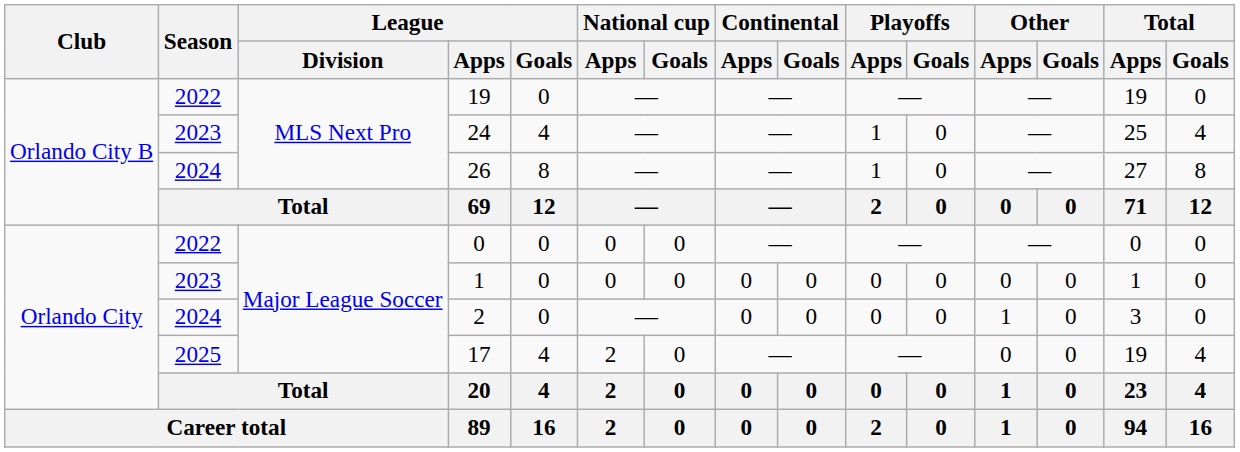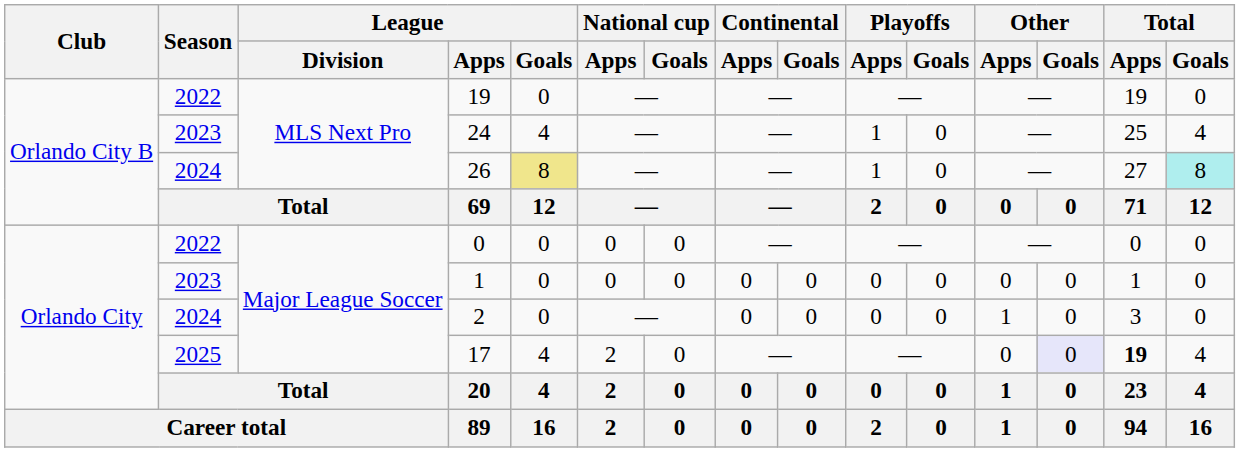(544, 170) no background -> (544, 170) khaki background
(1200, 170) no background -> (1200, 170) paleturquoise background
(1071, 354) no background -> (1071, 354) lavender background
(1136, 354) normal -> (1136, 354) bold
